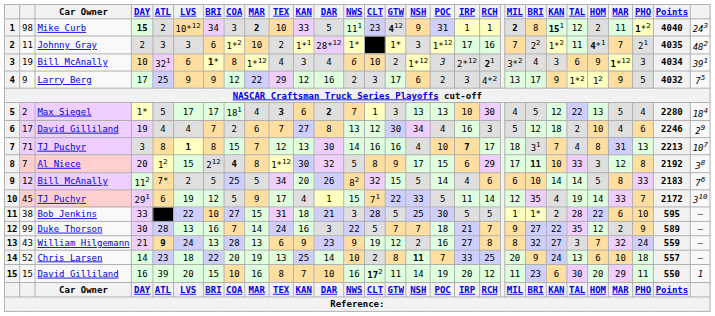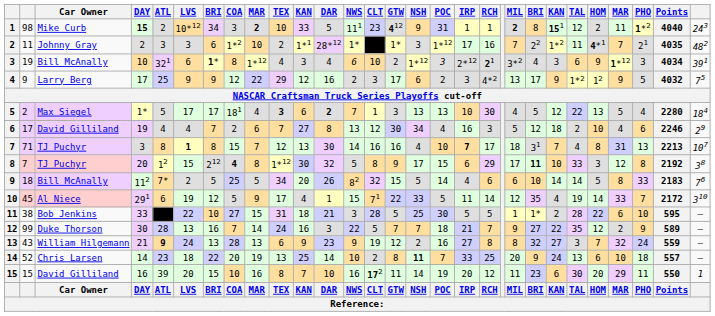(59, 164) Al Niece -> (62, 164) TJ Puchyr
(27, 181) 12 -> (27, 181) 18
(62, 198) TJ Puchyr -> (59, 198) Al Niece
